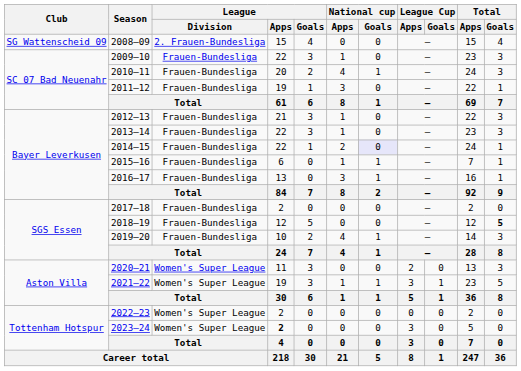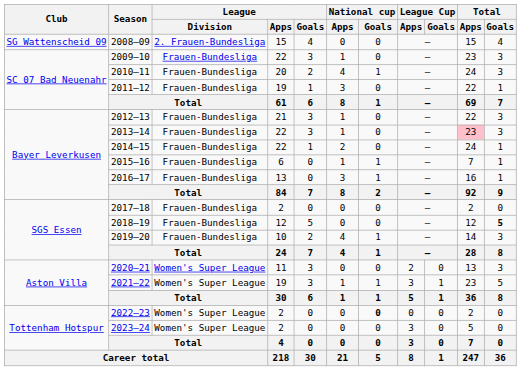(471, 132) no background -> (471, 132) pink background
(378, 147) lavender background -> (378, 147) no background
(378, 313) normal -> (378, 313) bold
(281, 328) bold -> (281, 328) normal
